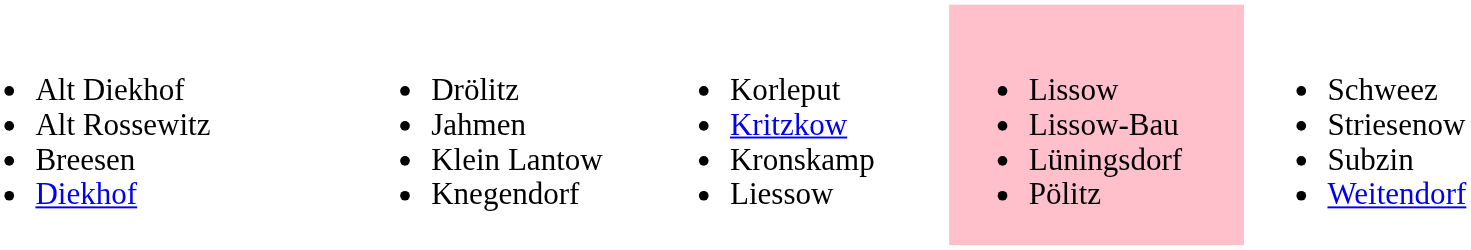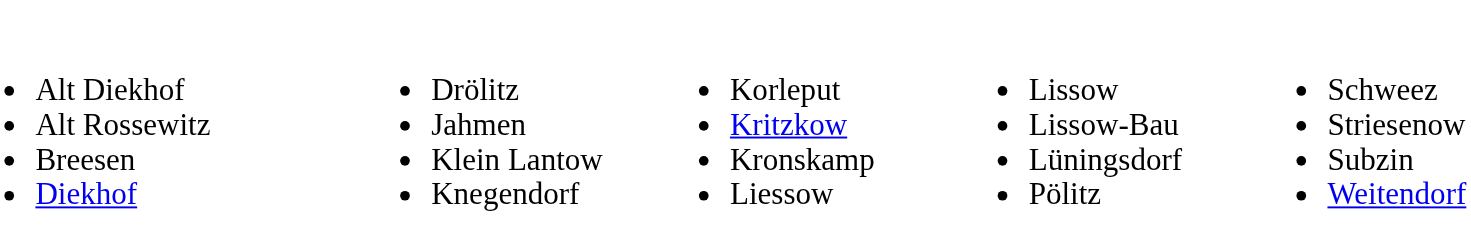(1097, 142) pink background -> (1097, 142) no background
